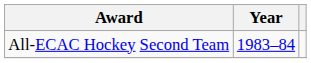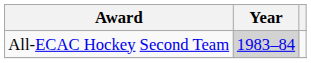(266, 44) no background -> (266, 44) lightgrey background
